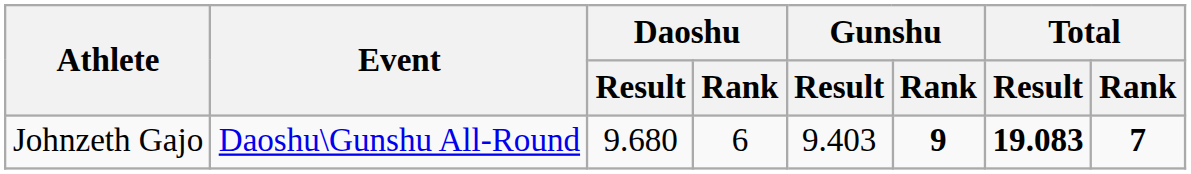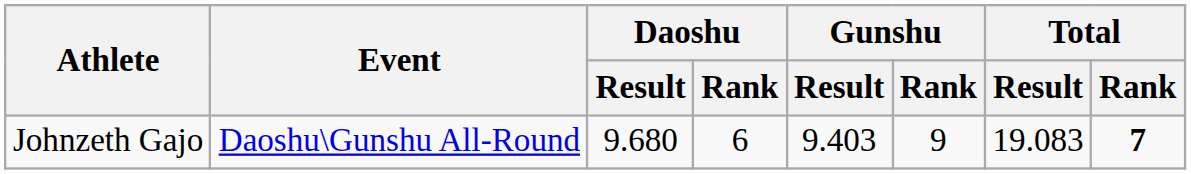(938, 141) bold -> (938, 141) normal
(1038, 141) bold -> (1038, 141) normal
